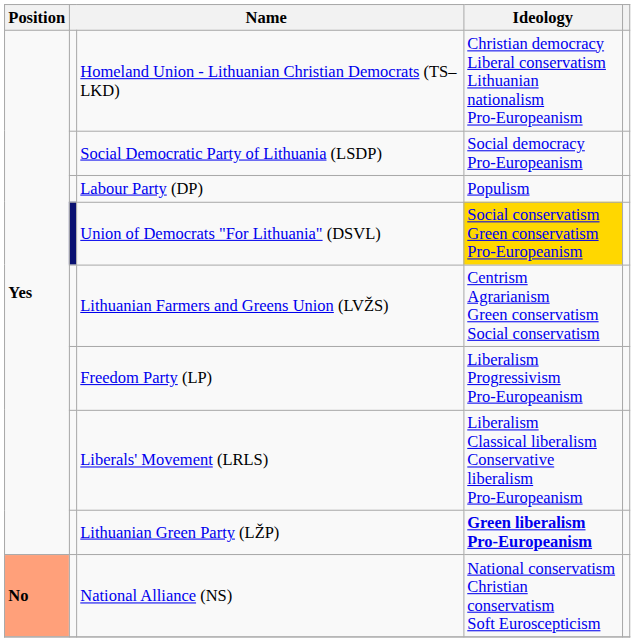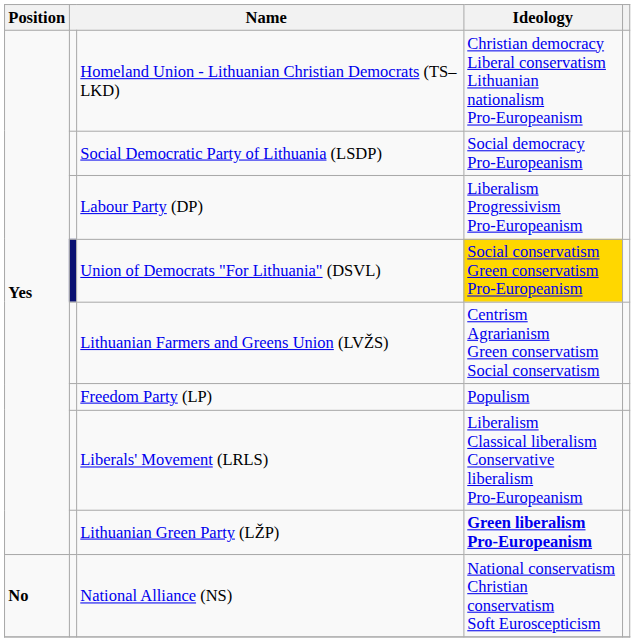(498, 188) Populism -> (525, 207) Liberalism Progressivism Pro-Europeanism
(525, 378) Liberalism Progressivism Pro-Europeanism -> (498, 396) Populism
(18, 595) lightsalmon background -> (18, 595) no background
